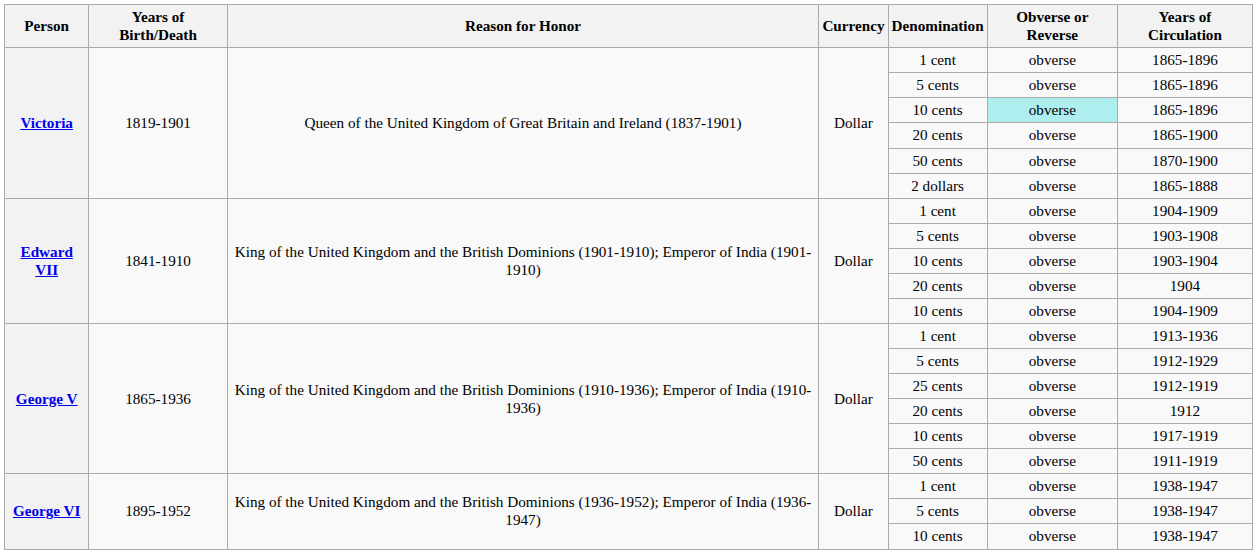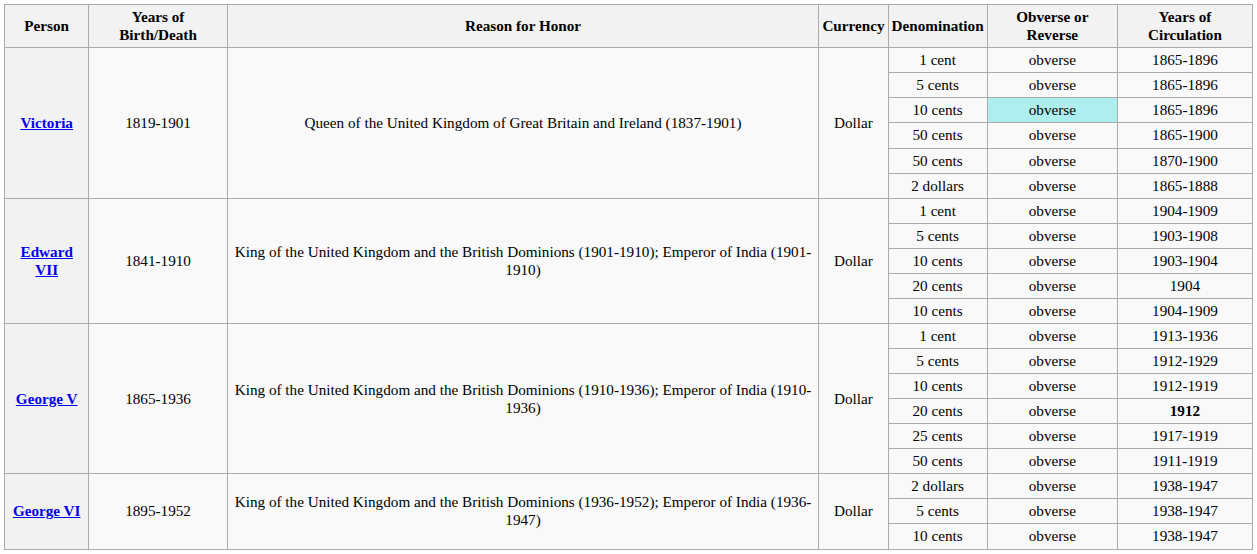(938, 135) 20 cents -> (938, 135) 50 cents
(938, 386) 25 cents -> (938, 386) 10 cents
(1185, 411) normal -> (1185, 411) bold
(938, 436) 10 cents -> (938, 436) 25 cents
(938, 486) 1 cent -> (938, 486) 2 dollars
